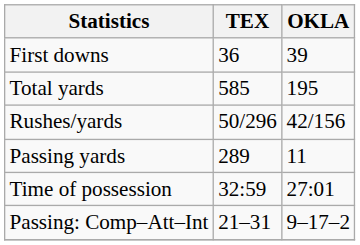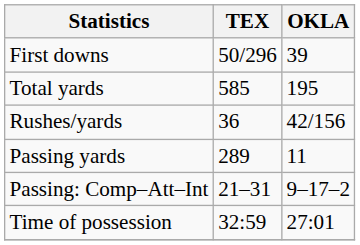(229, 54) 36 -> (248, 54) 50/296
(248, 121) 50/296 -> (229, 121) 36
rows swapped: (109, 222) <-> (91, 188)
